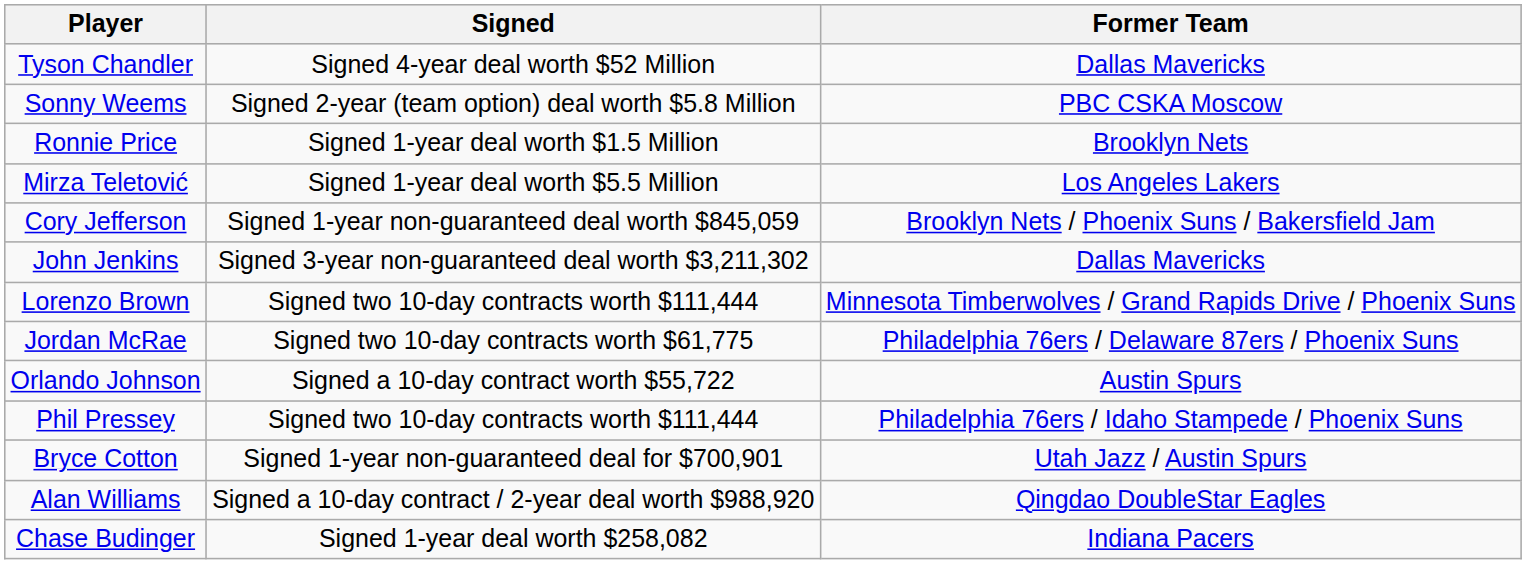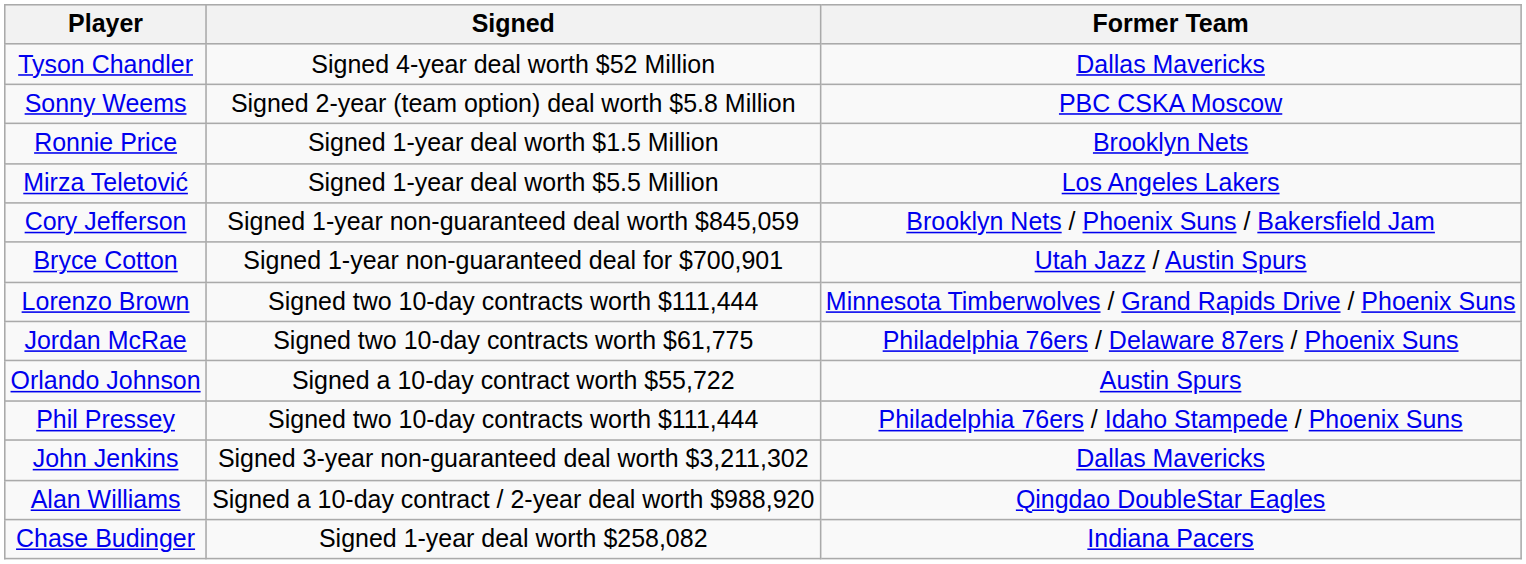rows swapped: (106, 459) <-> (106, 261)
